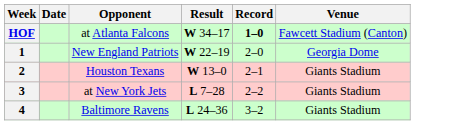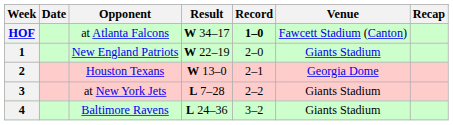+ column: (429, 14)
(343, 52) Georgia Dome -> (343, 52) Giants Stadium
(343, 71) Giants Stadium -> (343, 71) Georgia Dome
